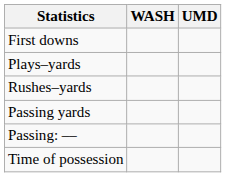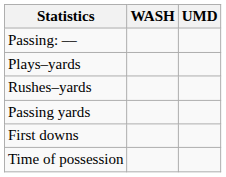rows swapped: (43, 40) <-> (42, 135)
